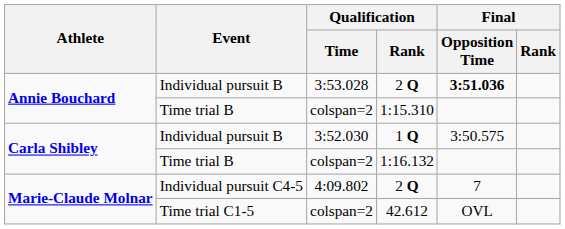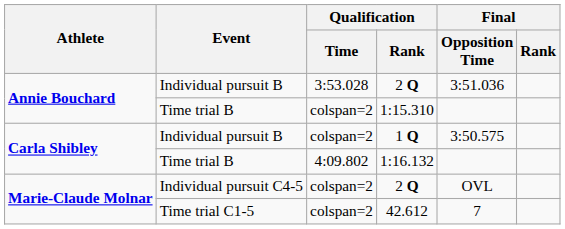(477, 85) bold -> (477, 85) normal
(342, 136) 3:52.030 -> (342, 136) colspan=2
(342, 161) colspan=2 -> (342, 161) 4:09.802
(342, 186) 4:09.802 -> (342, 186) colspan=2
(477, 186) 7 -> (477, 186) OVL
(477, 211) OVL -> (477, 211) 7
